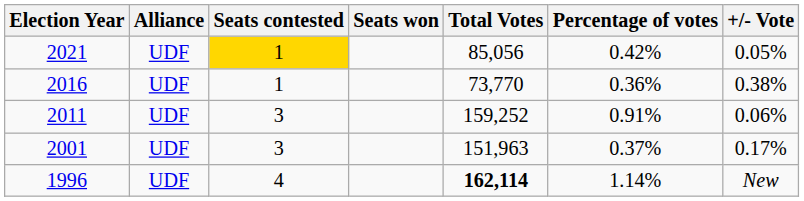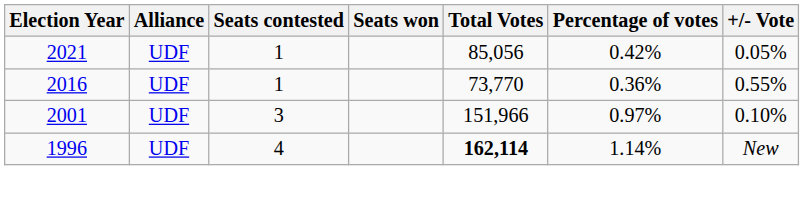(279, 52) gold background -> (279, 52) no background
(761, 84) 0.38% -> (761, 84) 0.55%
- row: (67, 116)
(496, 148) 151,963 -> (496, 116) 151,966
(635, 148) 0.37% -> (635, 116) 0.97%
(761, 148) 0.17% -> (761, 116) 0.10%
